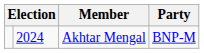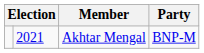(30, 37) 2024 -> (30, 37) 2021
